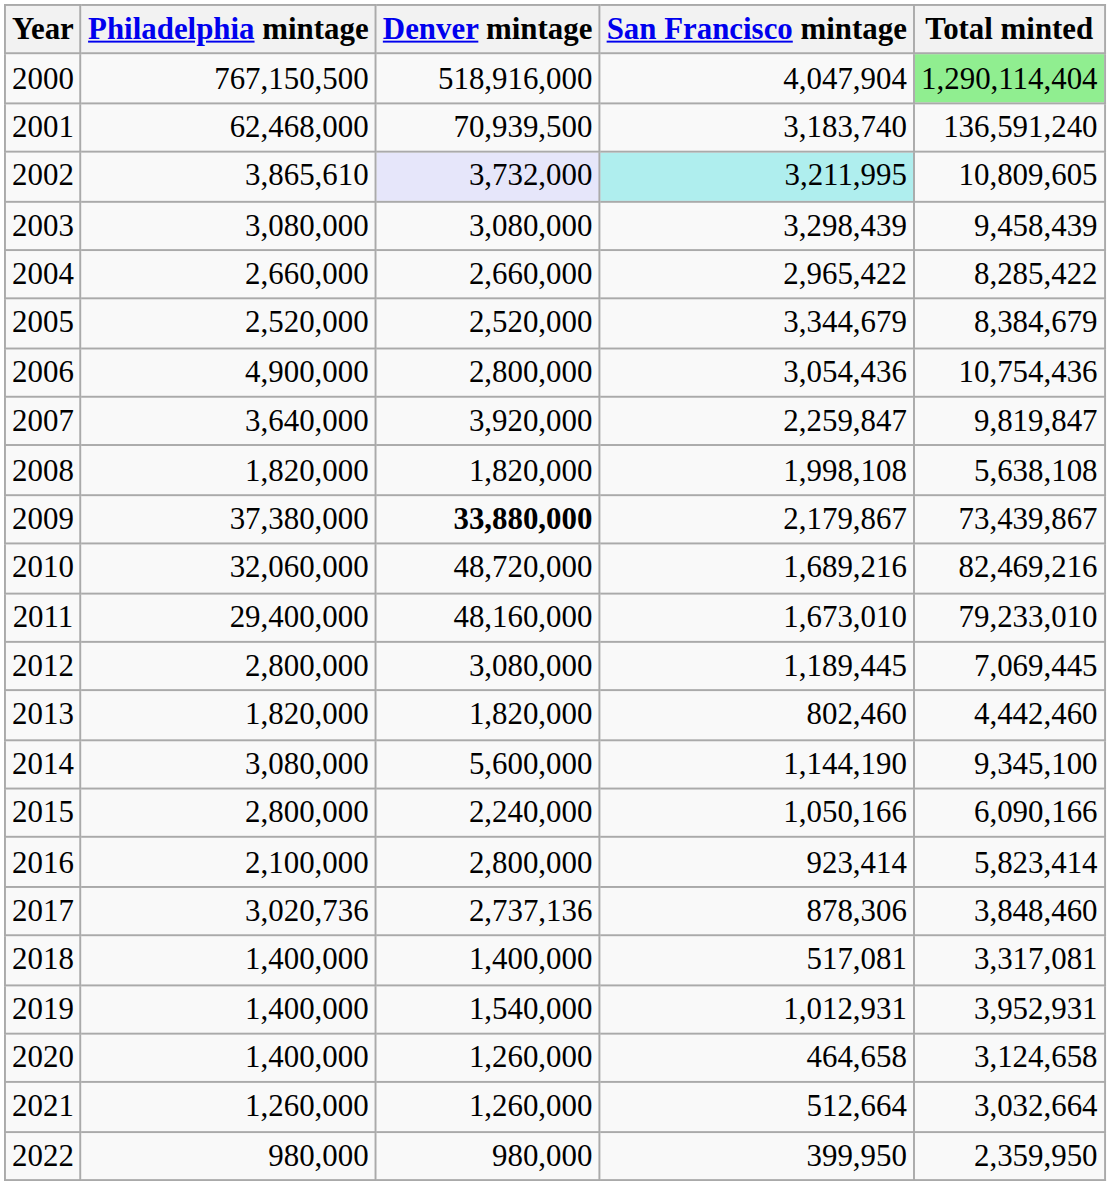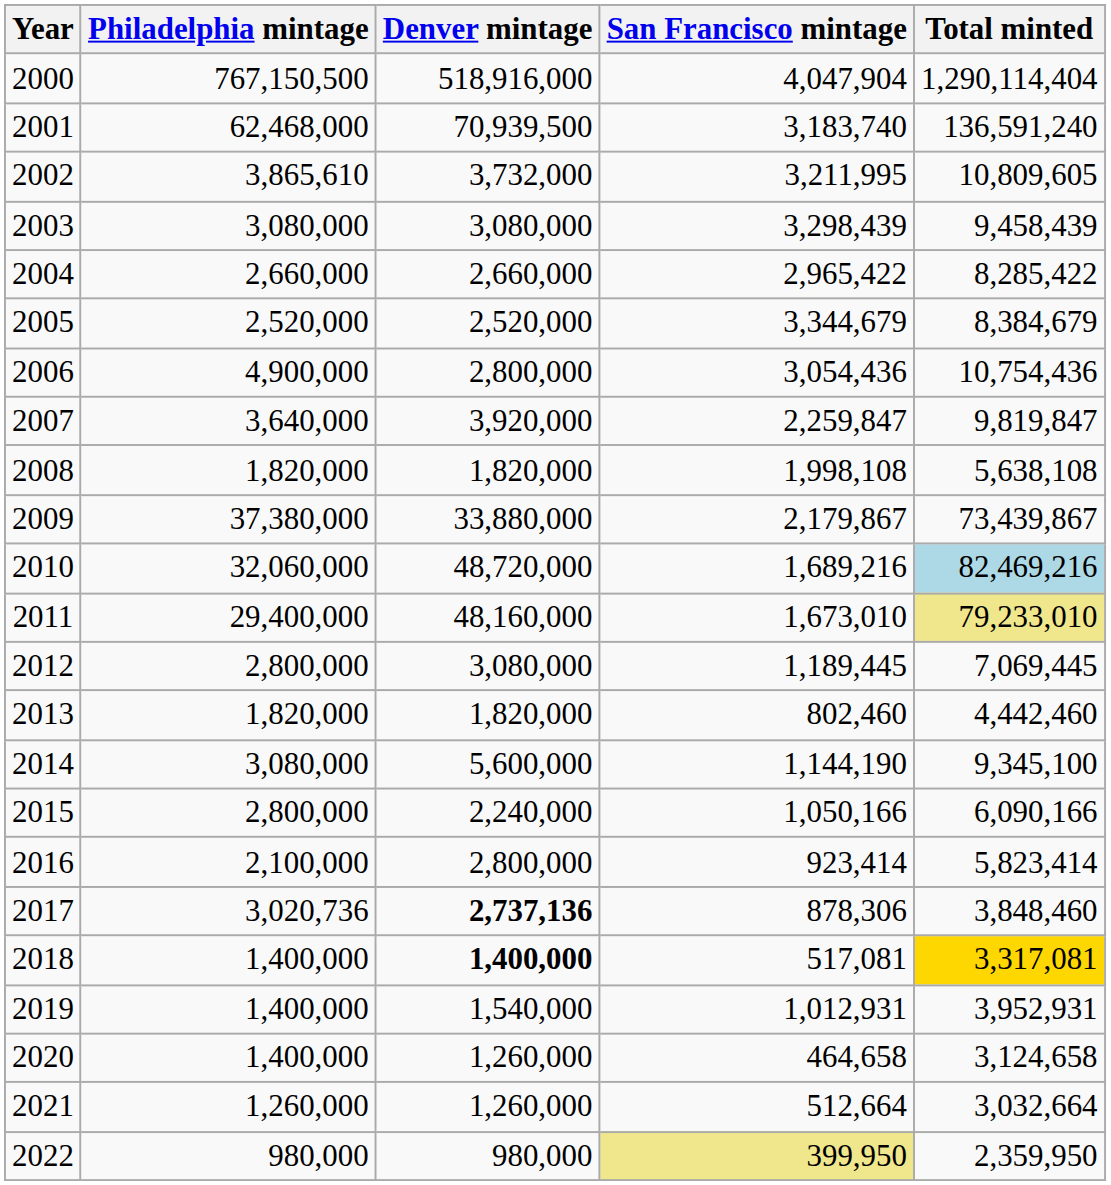(1009, 77) lightgreen background -> (1009, 77) no background
(531, 175) lavender background -> (531, 175) no background
(846, 175) paleturquoise background -> (846, 175) no background
(523, 518) bold -> (523, 518) normal
(1028, 567) no background -> (1028, 567) lightblue background
(1028, 616) no background -> (1028, 616) khaki background
(531, 910) normal -> (531, 910) bold
(531, 959) normal -> (531, 959) bold
(1036, 959) no background -> (1036, 959) gold background
(857, 1155) no background -> (857, 1155) khaki background
